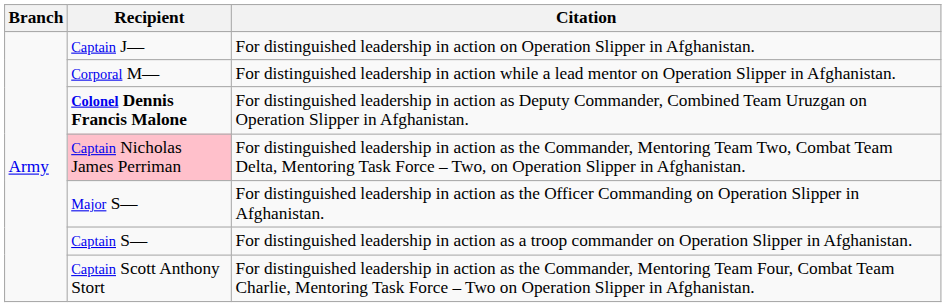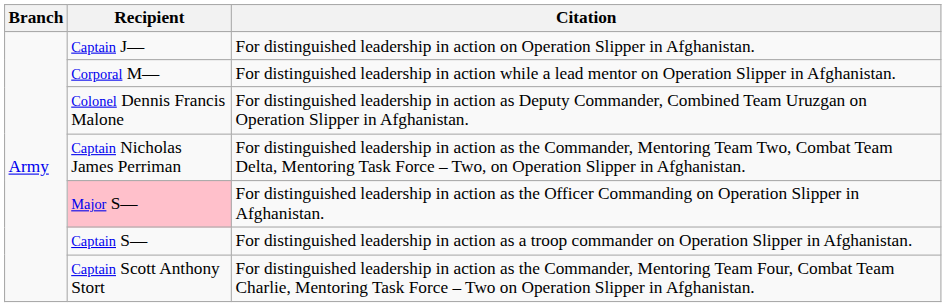(129, 110) bold -> (148, 110) normal
(126, 156) pink background -> (126, 156) no background
(104, 203) no background -> (104, 203) pink background
